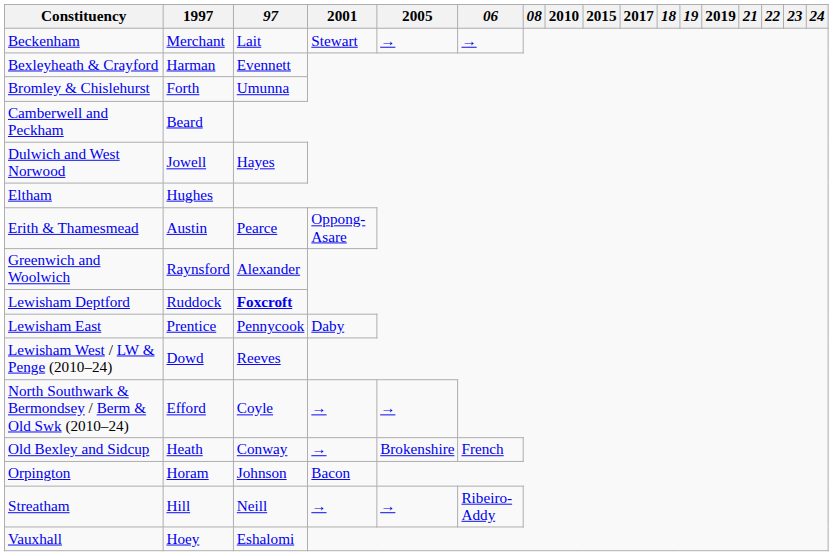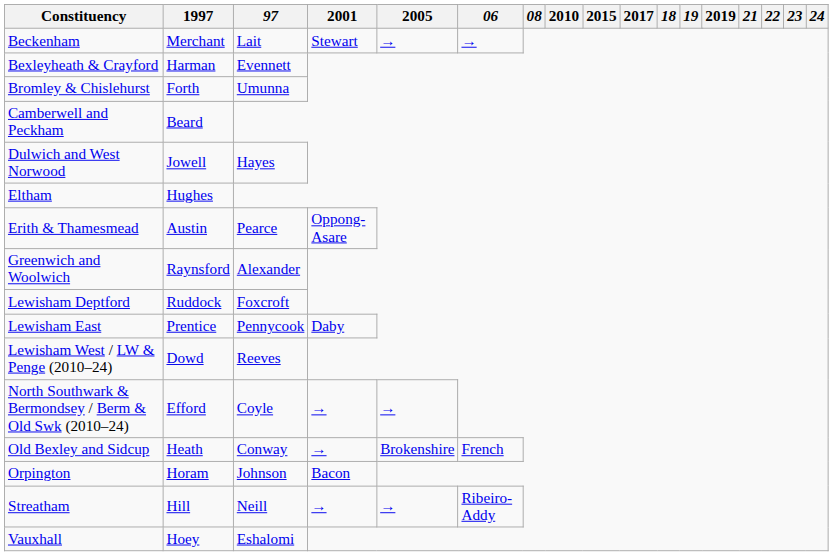(265, 301) bold -> (263, 301) normal
